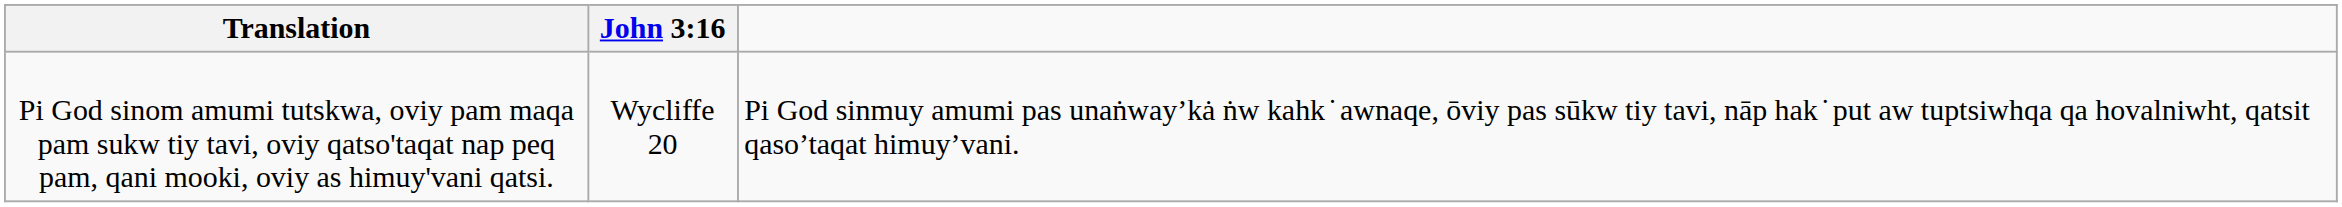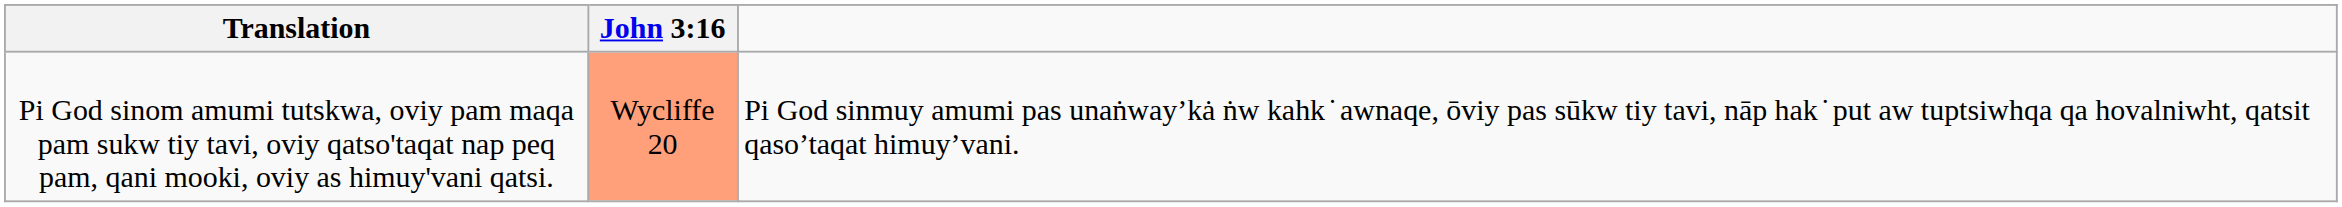(663, 126) no background -> (663, 126) lightsalmon background
